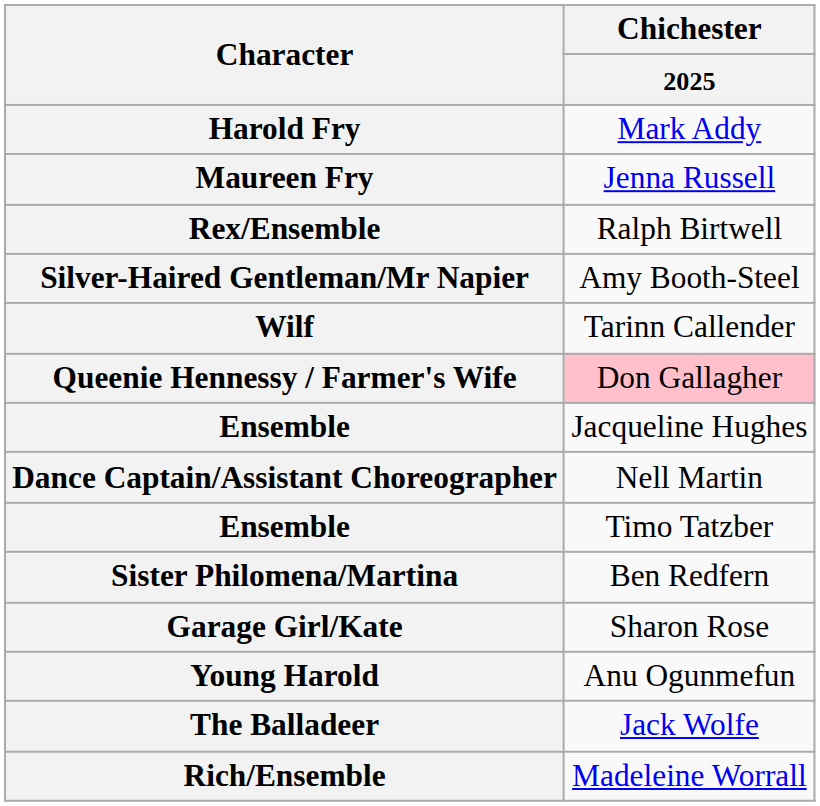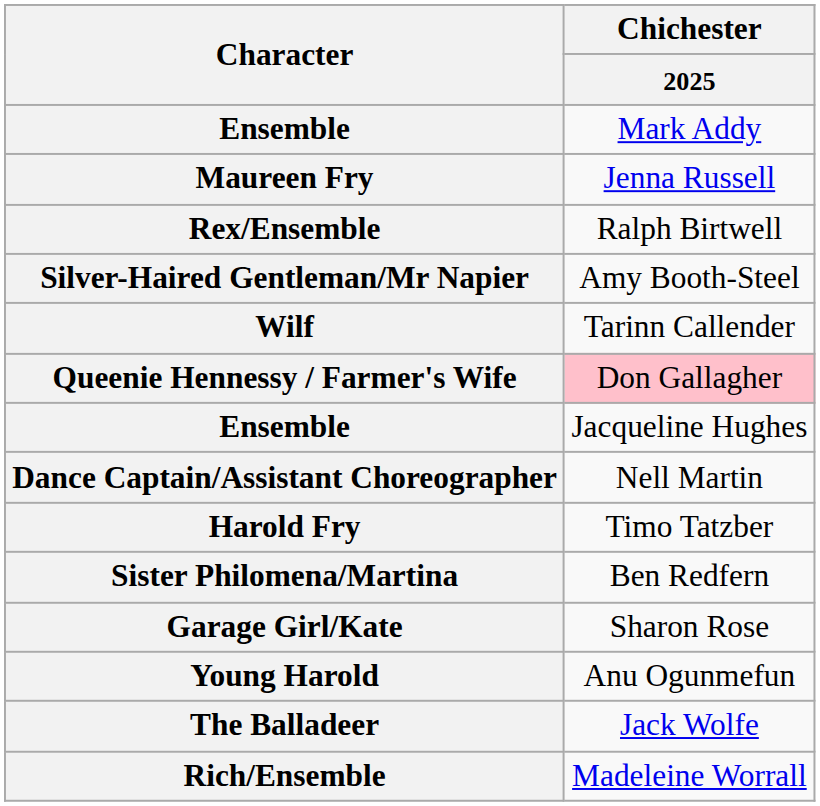(285, 128) Harold Fry -> (285, 128) Ensemble
(285, 526) Ensemble -> (285, 526) Harold Fry
